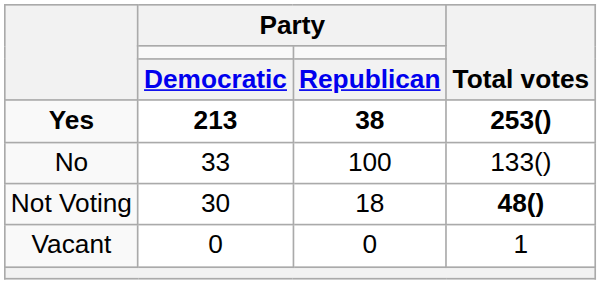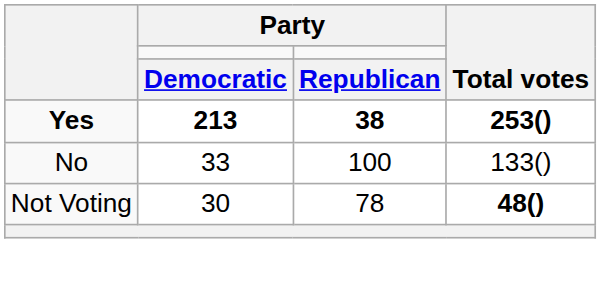(370, 203) 18 -> (370, 203) 78
- row: (71, 245)
